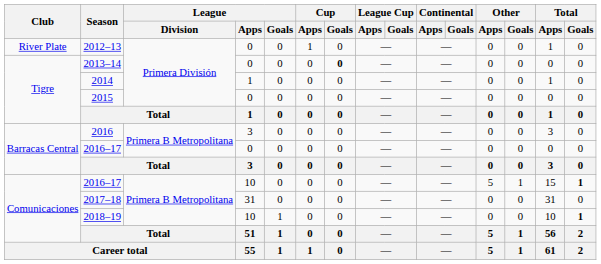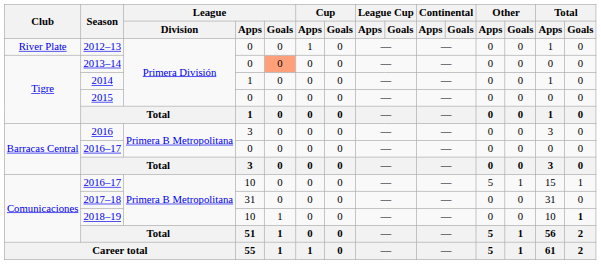(280, 64) no background -> (280, 64) lightsalmon background
(340, 64) bold -> (340, 64) normal
(580, 183) bold -> (580, 183) normal
